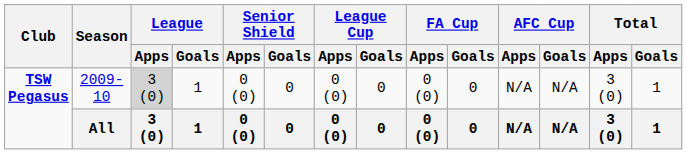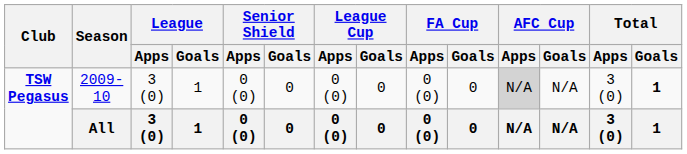(152, 88) lightgrey background -> (152, 88) no background
(519, 88) no background -> (519, 88) lightgrey background
(657, 88) normal -> (657, 88) bold
